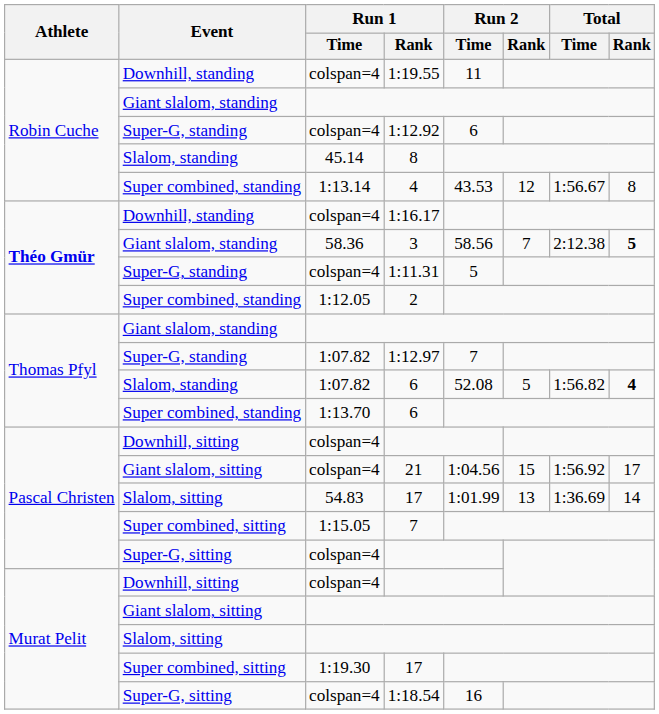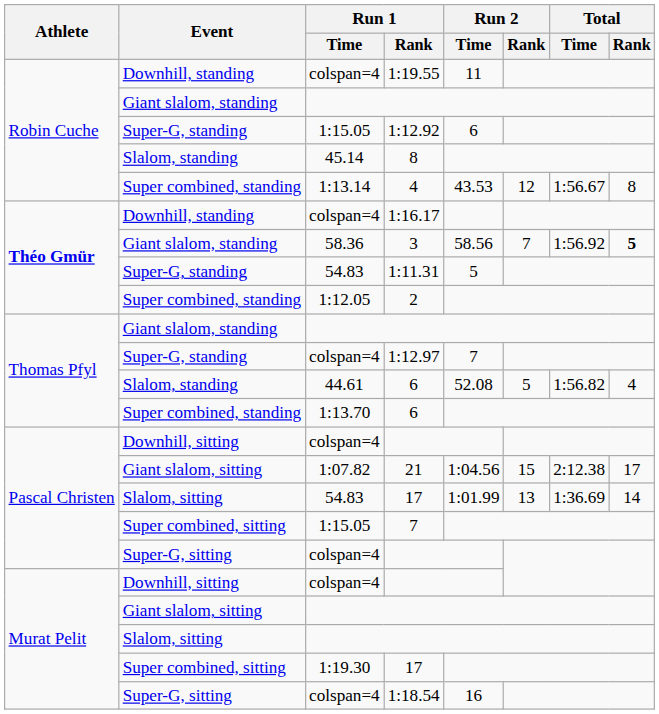(344, 130) colspan=4 -> (344, 130) 1:15.05
(579, 243) 2:12.38 -> (579, 243) 1:56.92
(344, 271) colspan=4 -> (344, 271) 54.83
(344, 356) 1:07.82 -> (344, 356) colspan=4
(344, 384) 1:07.82 -> (344, 384) 44.61
(632, 384) bold -> (632, 384) normal
(344, 469) colspan=4 -> (344, 469) 1:07.82
(579, 469) 1:56.92 -> (579, 469) 2:12.38
